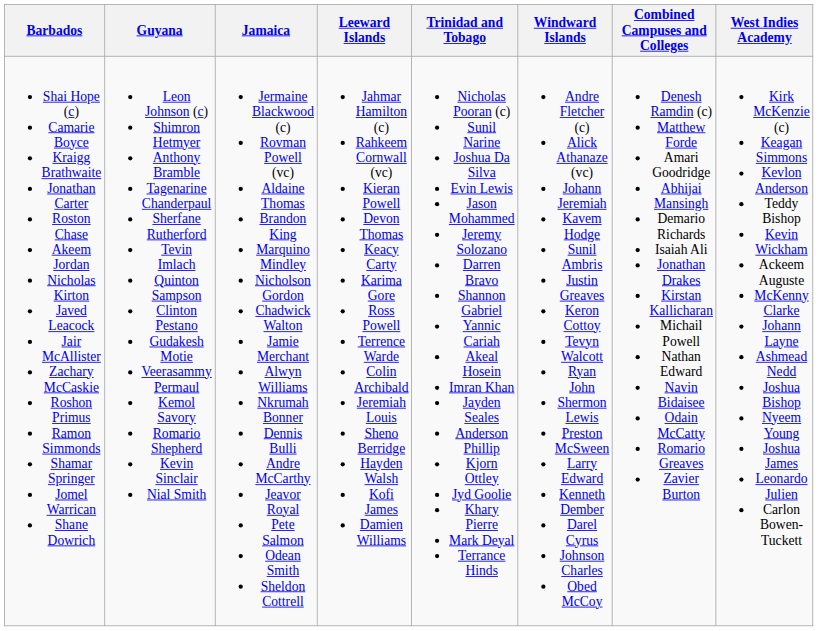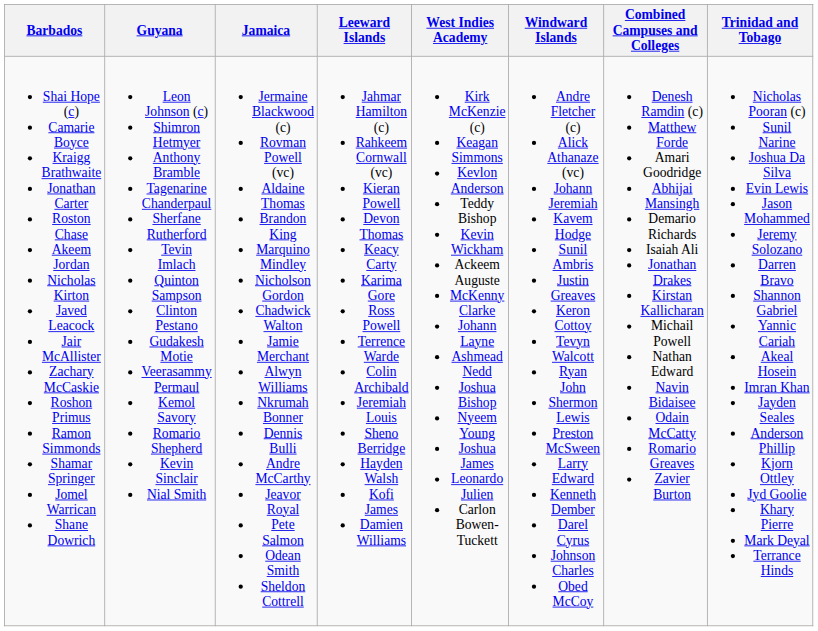columns swapped: (465, 30) <-> (765, 30)
